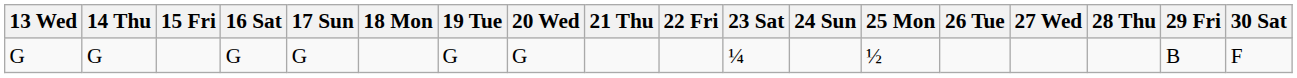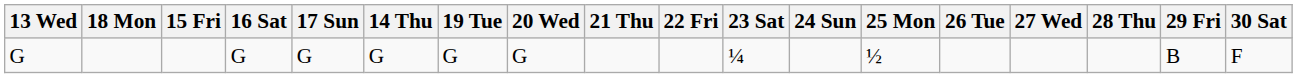columns swapped: (119, 21) <-> (398, 21)
